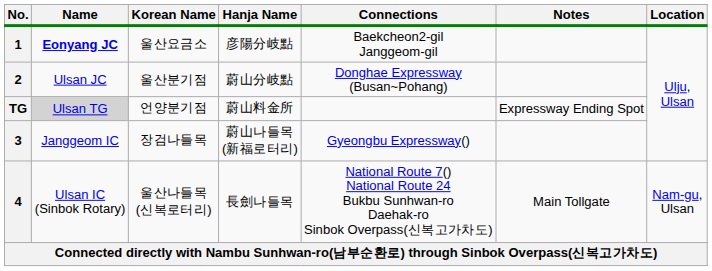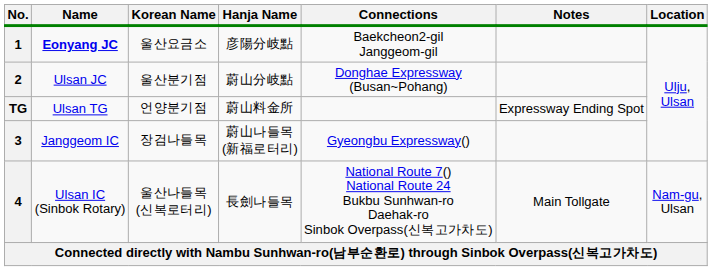(80, 108) lightgrey background -> (80, 108) no background
